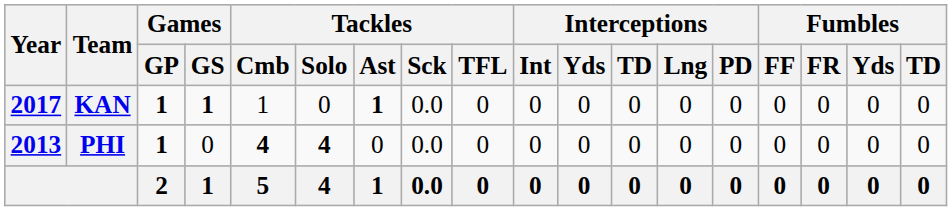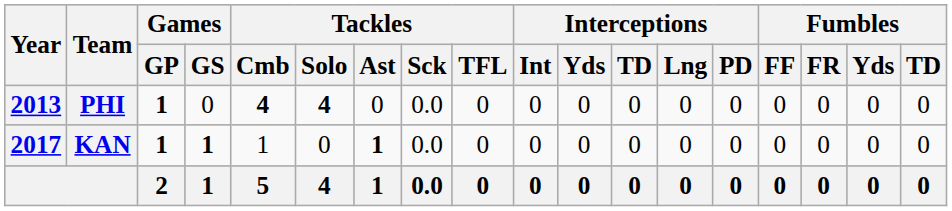rows swapped: (103, 144) <-> (103, 104)
